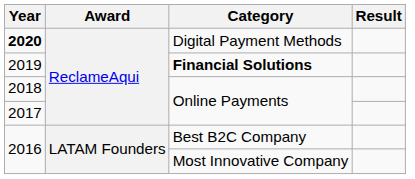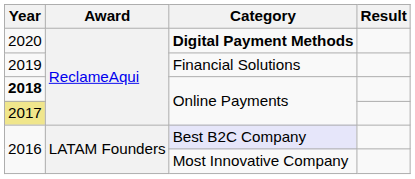(25, 40) bold -> (25, 40) normal
(257, 40) normal -> (263, 40) bold
(242, 64) bold -> (236, 64) normal
(25, 88) normal -> (25, 88) bold
(25, 112) no background -> (25, 112) khaki background
(239, 137) no background -> (239, 137) lavender background
